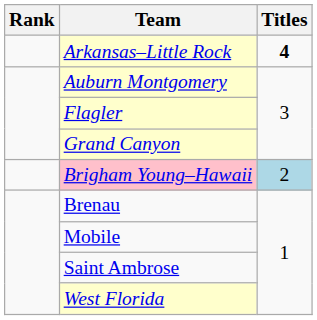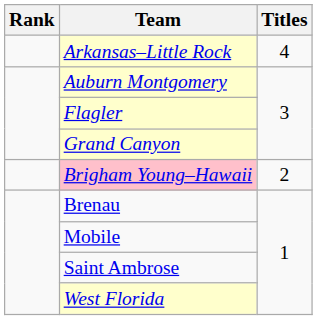(284, 50) bold -> (284, 50) normal
(284, 174) lightblue background -> (284, 174) no background
